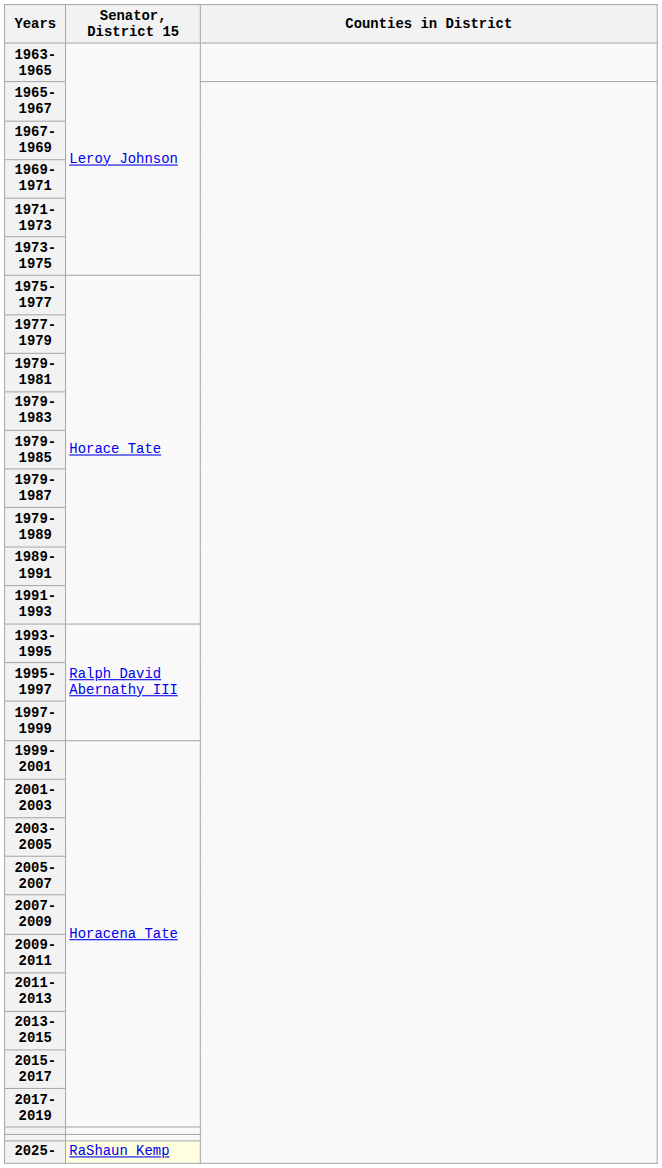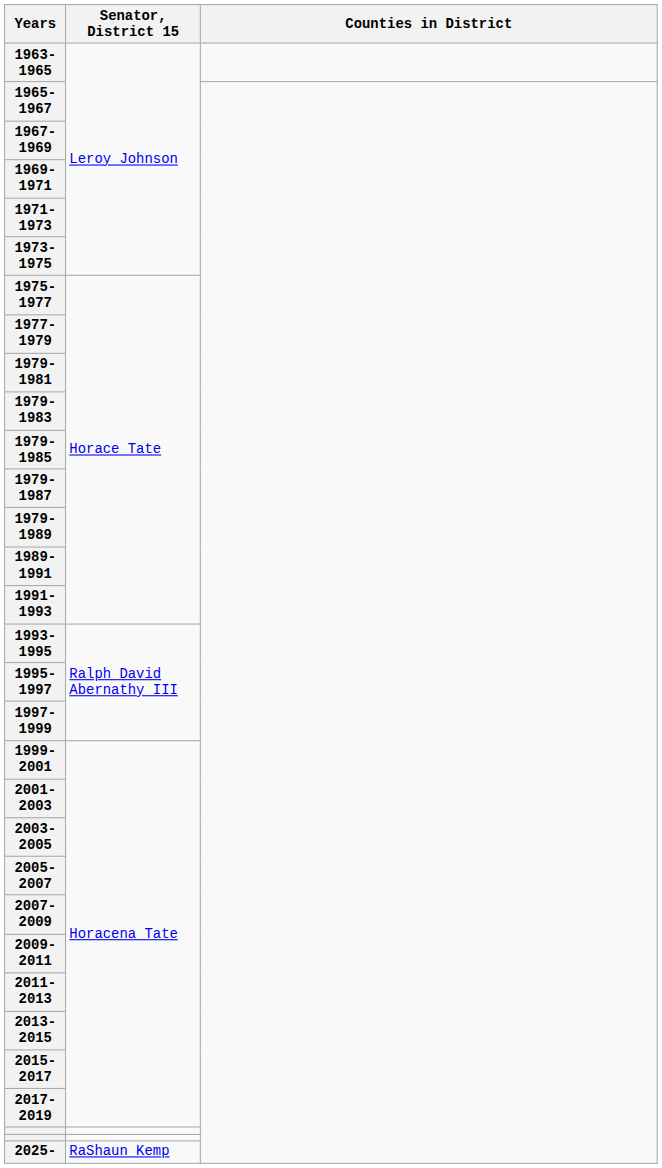(119, 1152) lightyellow background -> (119, 1152) no background
